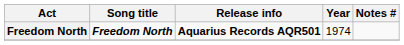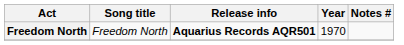(132, 31) bold -> (130, 31) normal
(338, 31) 1974 -> (333, 31) 1970
